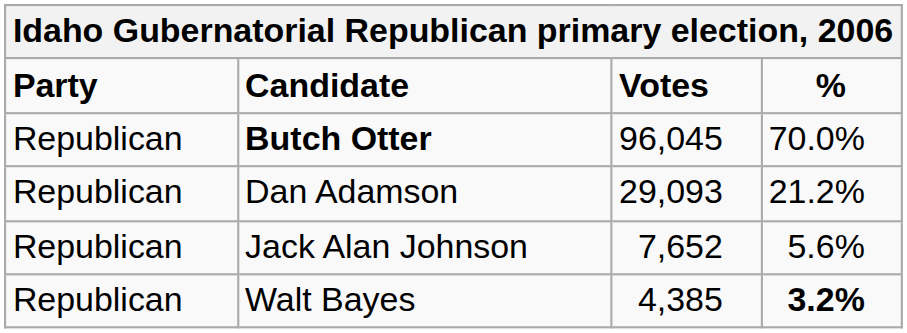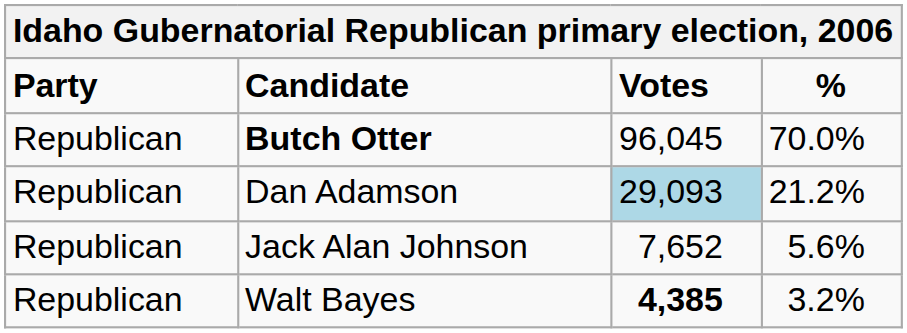(671, 192) no background -> (671, 192) lightblue background
(671, 300) normal -> (671, 300) bold
(817, 300) bold -> (817, 300) normal
